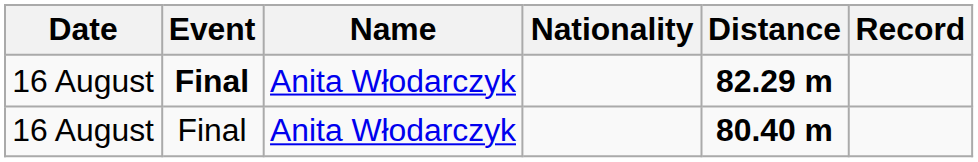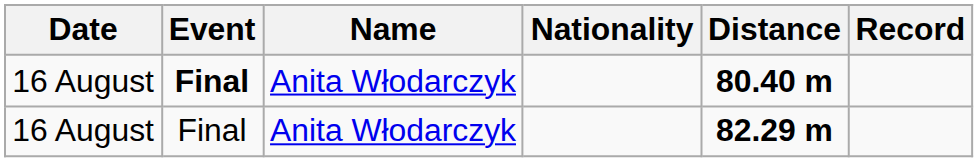(774, 80) 82.29 m -> (774, 80) 80.40 m
(774, 130) 80.40 m -> (774, 130) 82.29 m
